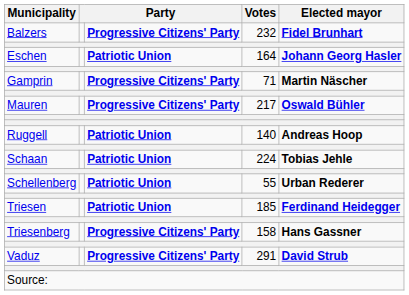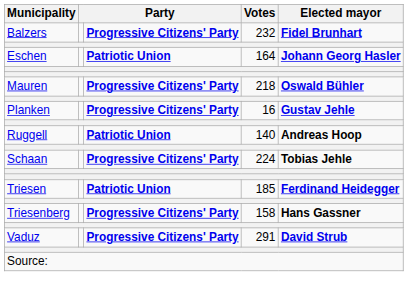- row: (30, 81)
(266, 105) 217 -> (266, 86) 218
+ row: (28, 110)
(129, 159) Patriotic Union -> (163, 159) Progressive Citizens' Party
- row: (42, 183)
